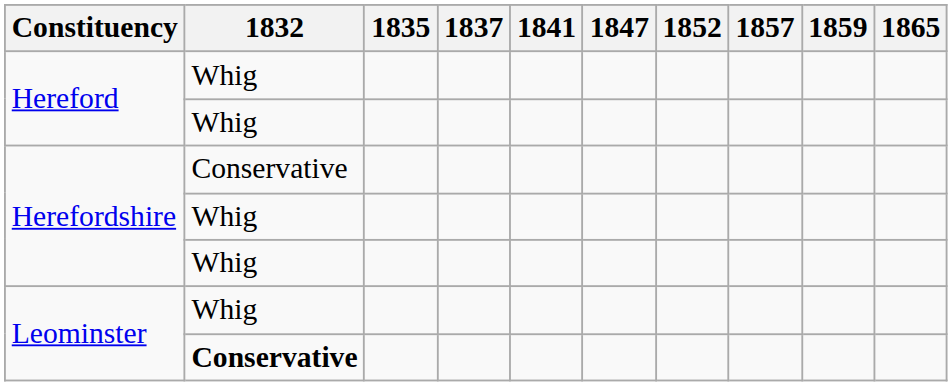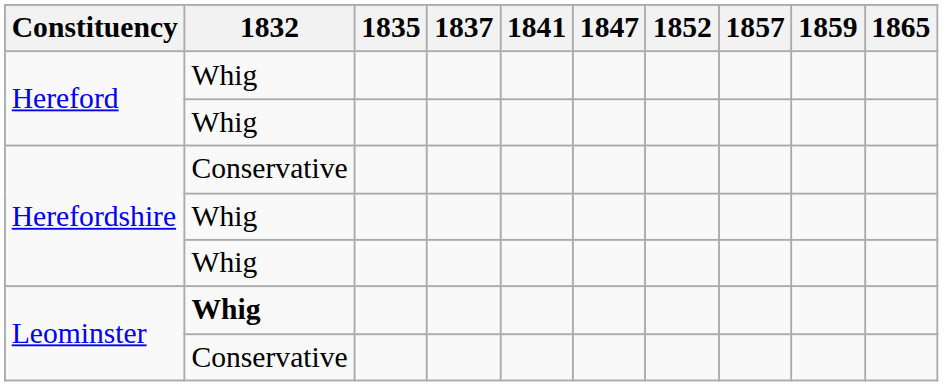(224, 309) normal -> (226, 309) bold
(275, 356) bold -> (270, 356) normal
